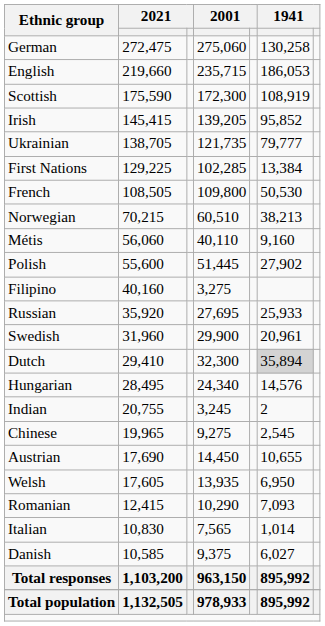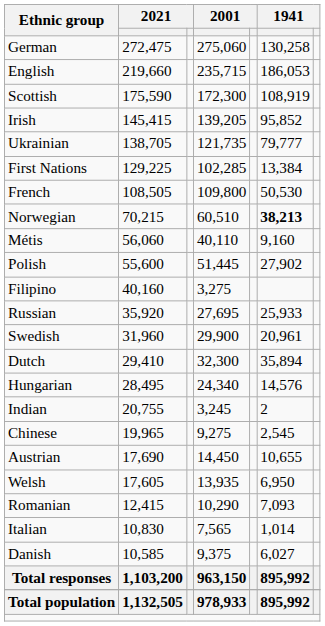(281, 216) normal -> (281, 216) bold
(281, 361) lightgrey background -> (281, 361) no background
